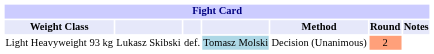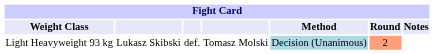(236, 42) lightblue background -> (236, 42) no background
(319, 42) no background -> (319, 42) lightblue background
